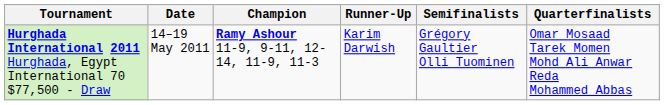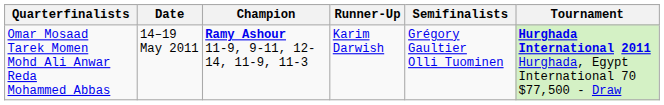columns swapped: (76, 15) <-> (593, 15)
